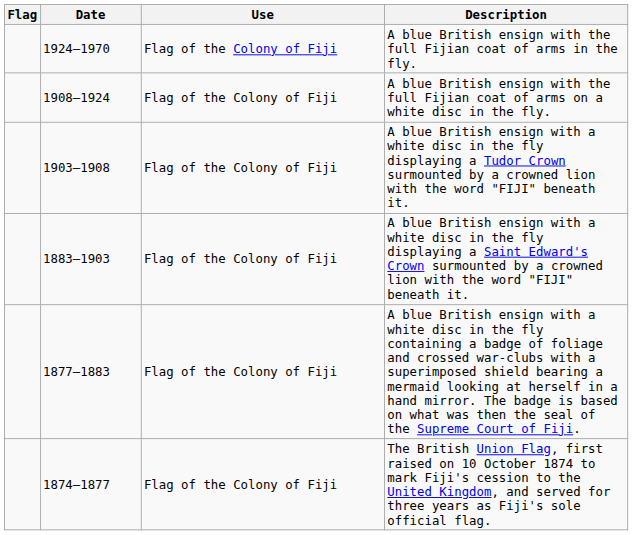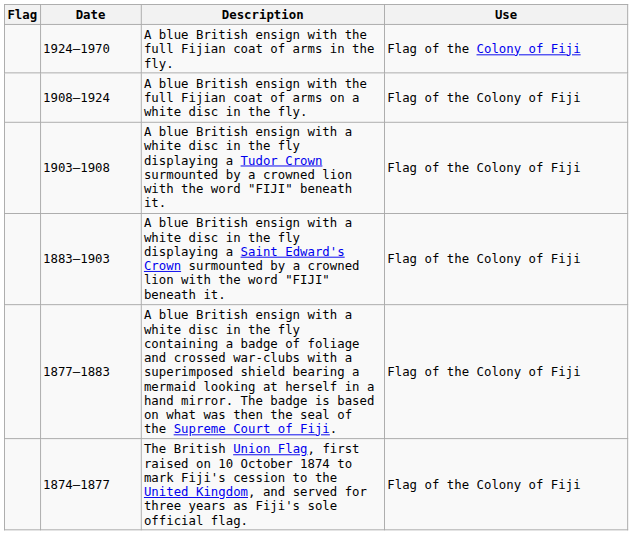columns swapped: (263, 15) <-> (506, 15)
